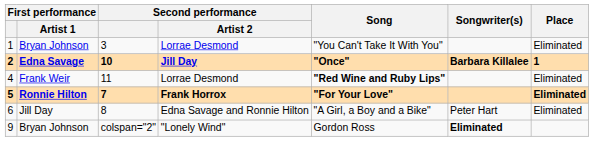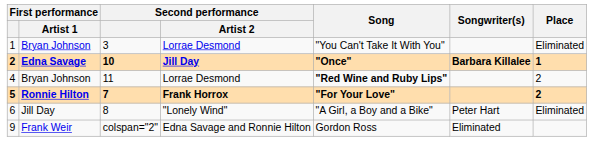(45, 78) Frank Weir -> (56, 78) Bryan Johnson
(558, 78) Eliminated -> (538, 78) 2
(560, 95) Eliminated -> (538, 95) 2
(235, 111) Edna Savage and Ronnie Hilton -> (195, 111) "Lonely Wind"
(54, 128) Bryan Johnson -> (47, 128) Frank Weir
(193, 128) "Lonely Wind" -> (237, 128) Edna Savage and Ronnie Hilton
(476, 128) bold -> (476, 128) normal
